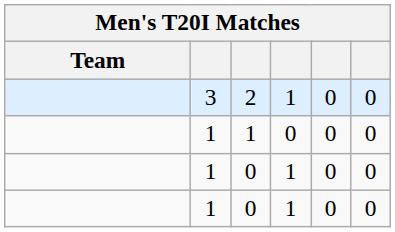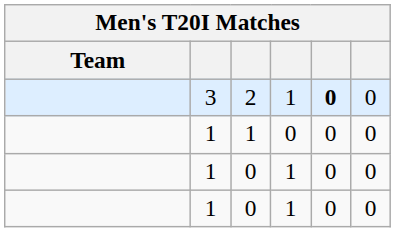(331, 97) normal -> (331, 97) bold
